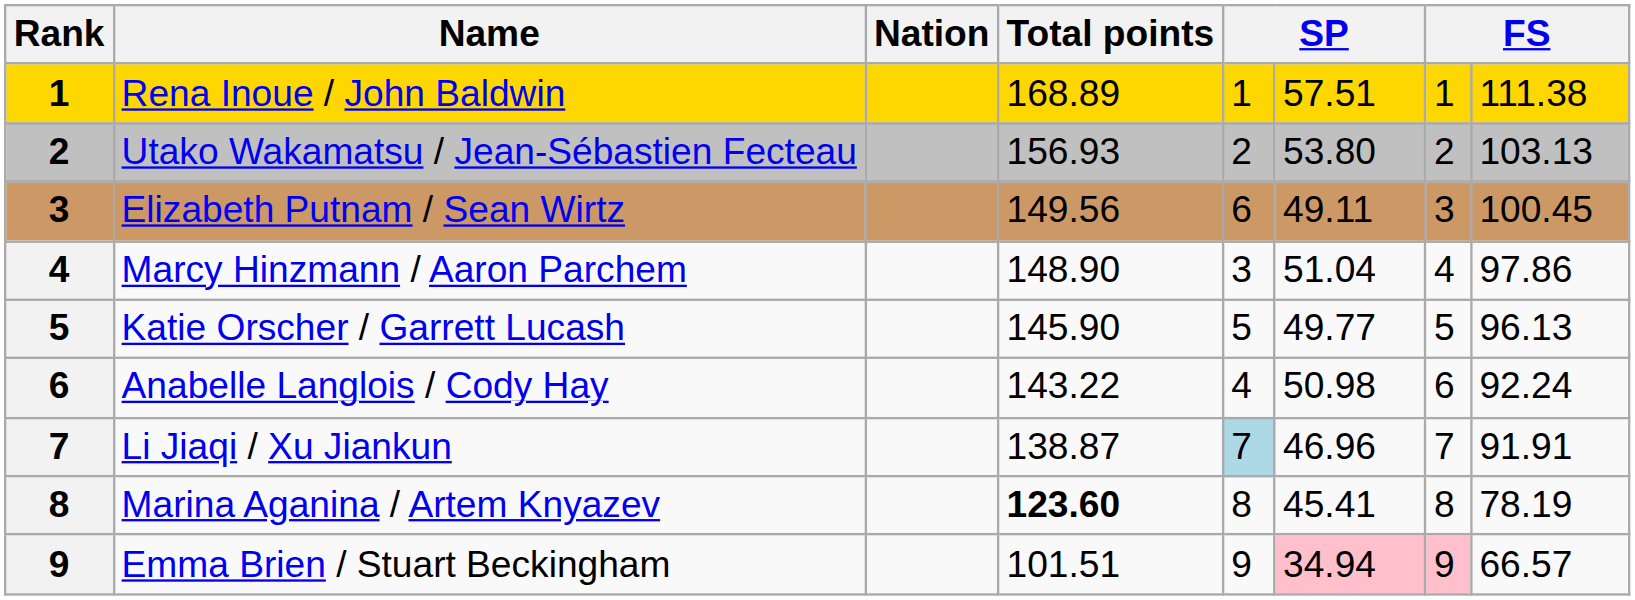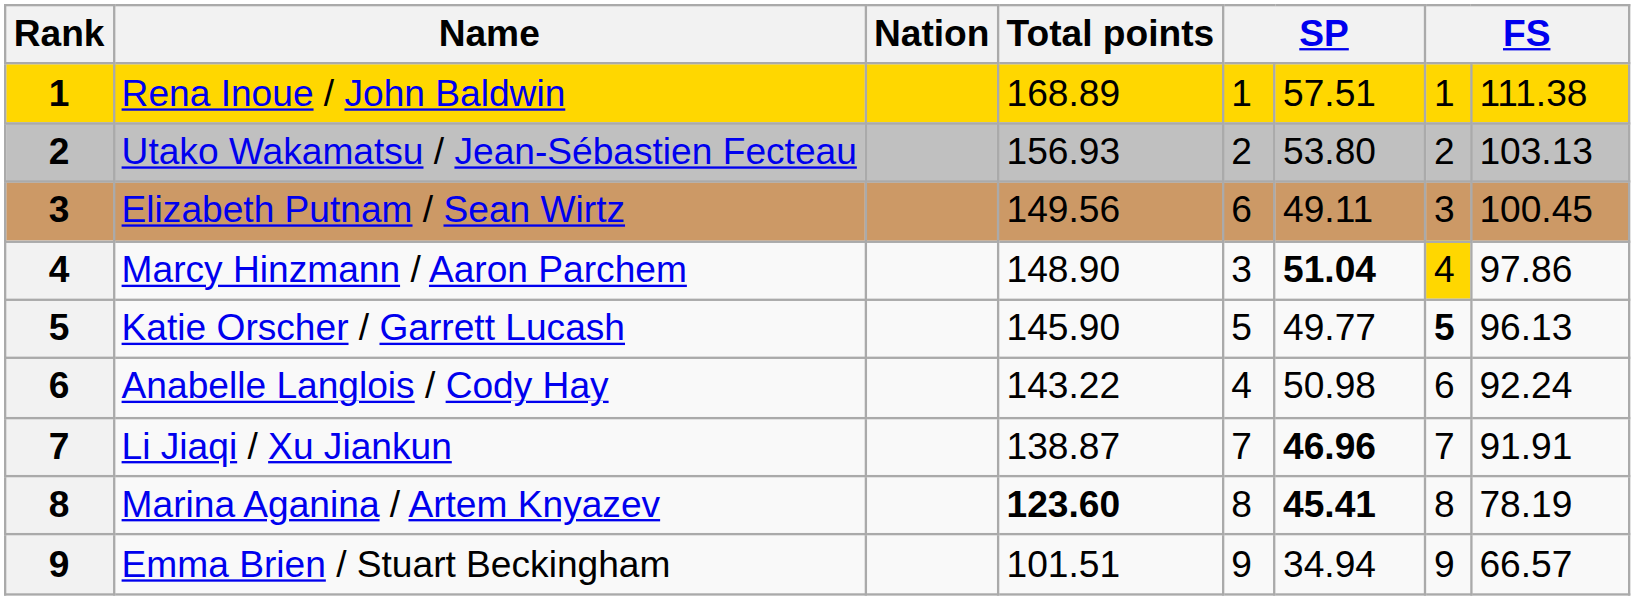(1329, 269) normal -> (1329, 269) bold
(1444, 269) no background -> (1444, 269) gold background
(1444, 328) normal -> (1444, 328) bold
(1242, 446) lightblue background -> (1242, 446) no background
(1329, 446) normal -> (1329, 446) bold
(1329, 504) normal -> (1329, 504) bold
(1329, 563) pink background -> (1329, 563) no background
(1444, 563) pink background -> (1444, 563) no background
